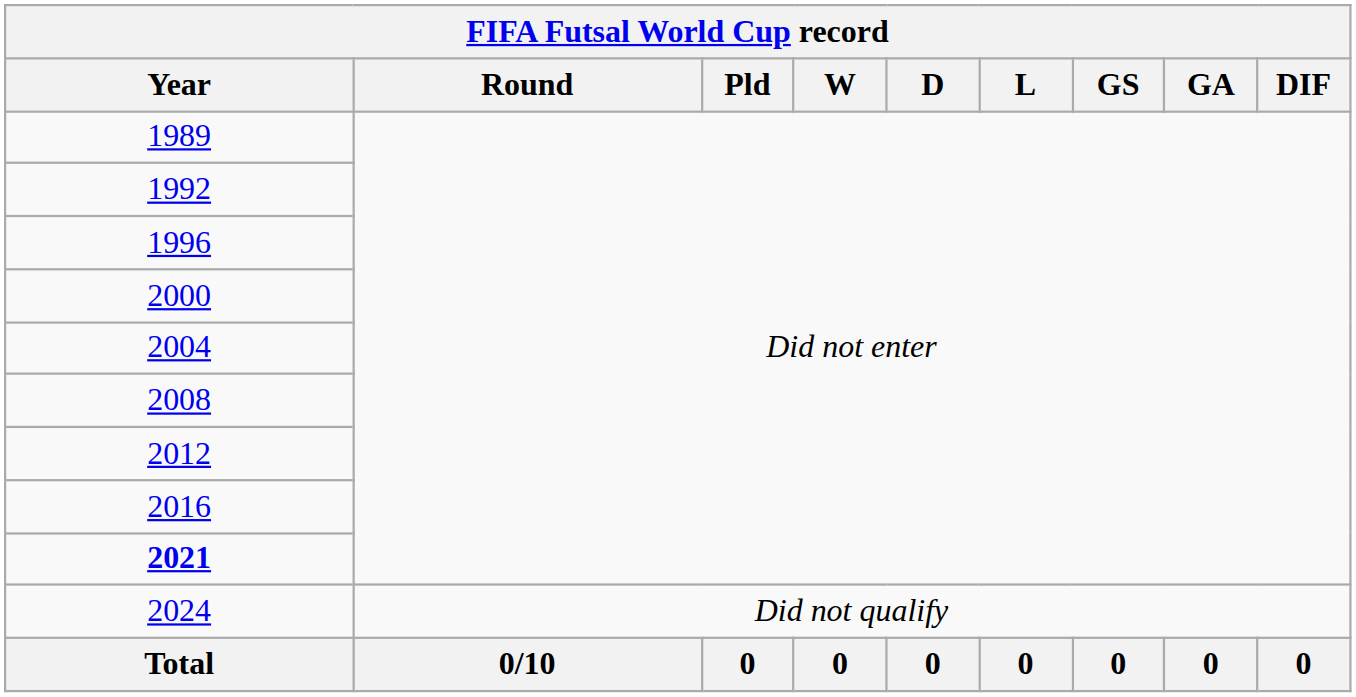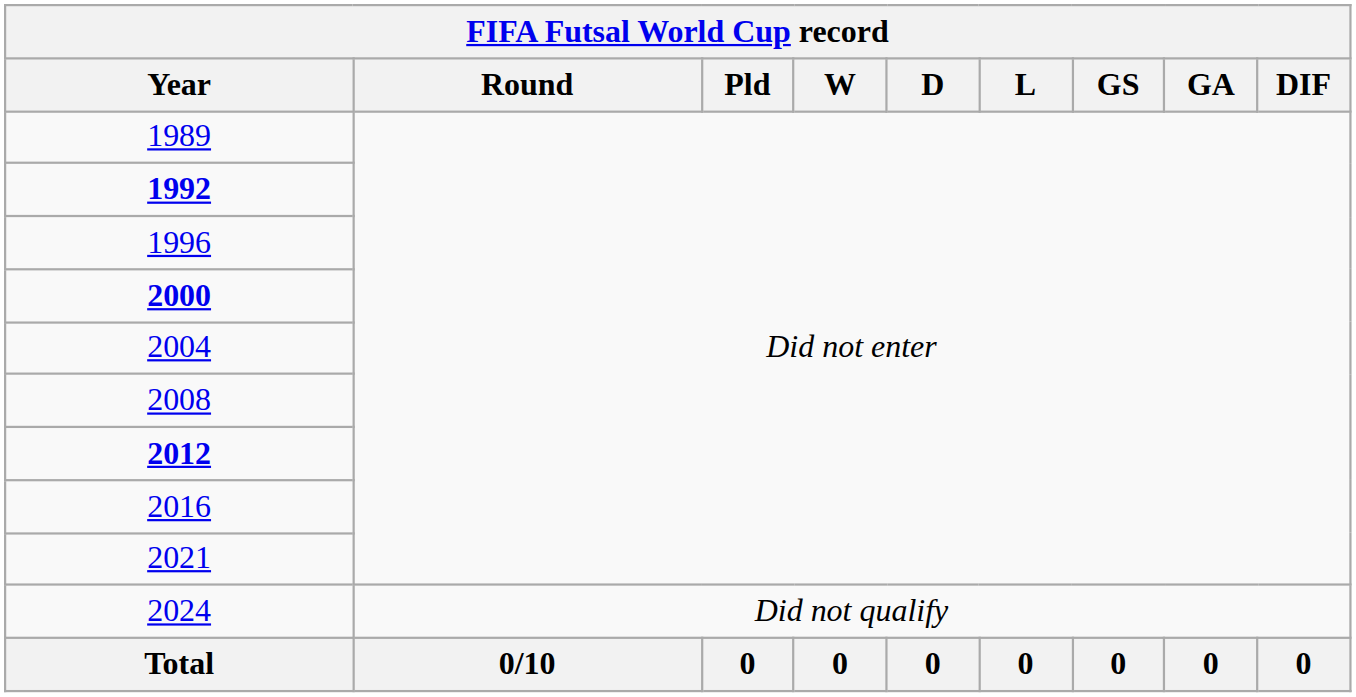(179, 189) normal -> (179, 189) bold
(179, 294) normal -> (179, 294) bold
(179, 453) normal -> (179, 453) bold
(179, 558) bold -> (179, 558) normal
